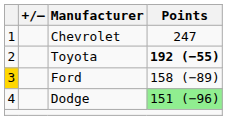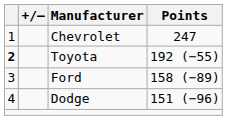(11, 57) normal -> (11, 57) bold
(185, 57) bold -> (185, 57) normal
(11, 78) gold background -> (11, 78) no background
(185, 99) lightgreen background -> (185, 99) no background
